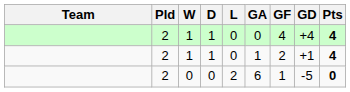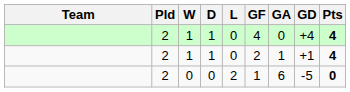columns swapped: (282, 14) <-> (257, 14)
